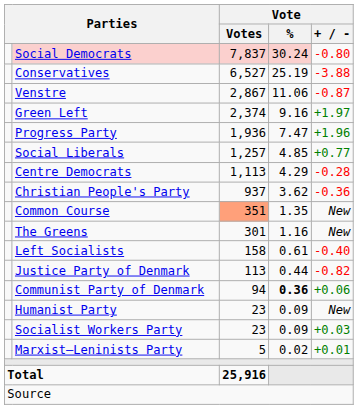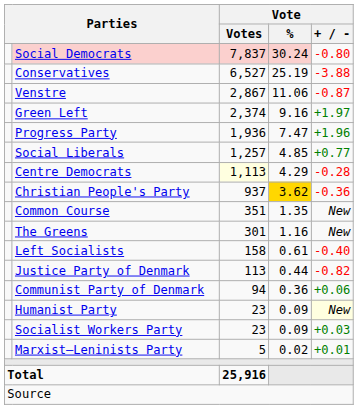(248, 172) no background -> (248, 172) lightyellow background
(294, 192) no background -> (294, 192) gold background
(255, 211) lightsalmon background -> (255, 211) no background
(294, 290) bold -> (294, 290) normal
(339, 310) no background -> (339, 310) lightyellow background
